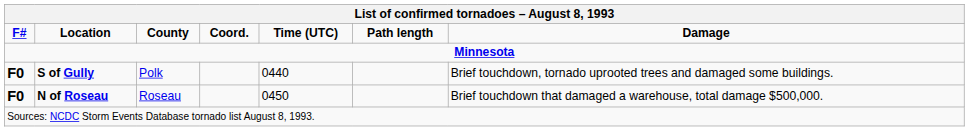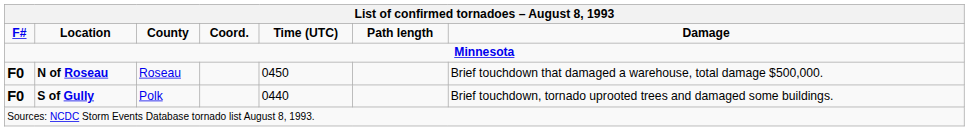rows swapped: (66, 73) <-> (73, 95)
